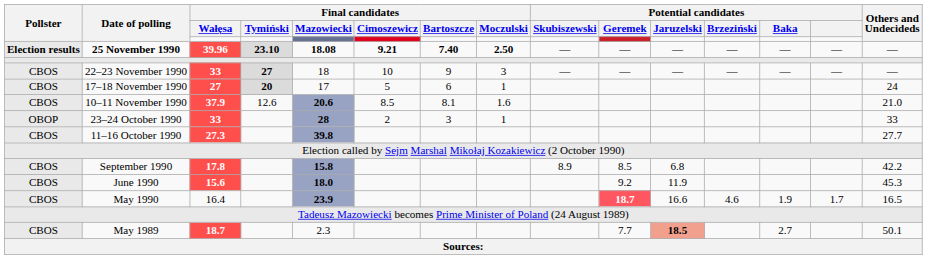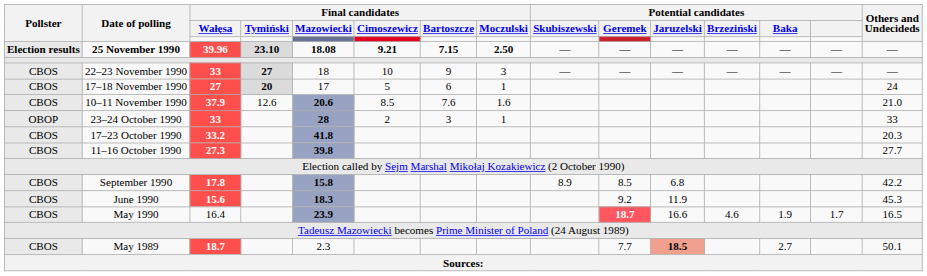(449, 50) 7.40 -> (449, 50) 7.15
(449, 103) 8.1 -> (449, 103) 7.6
+ row: (136, 135)
(323, 183) 18.0 -> (323, 199) 18.3
